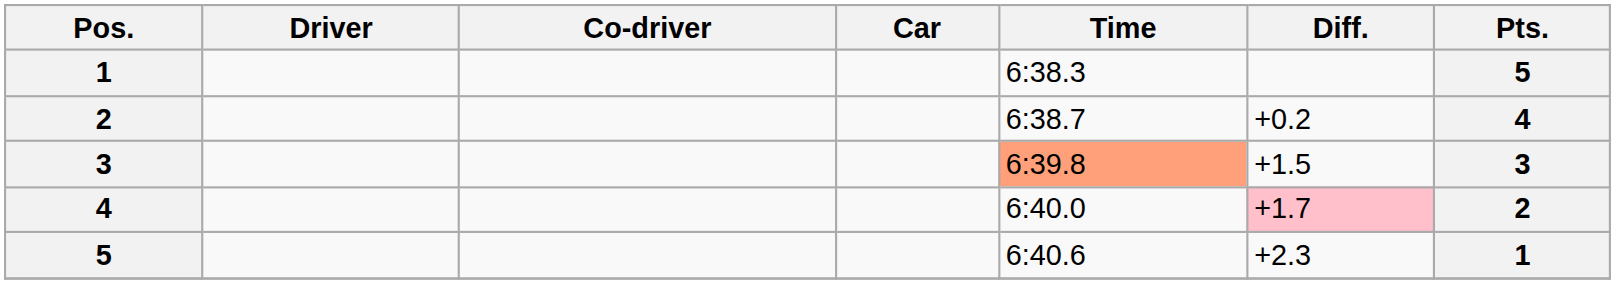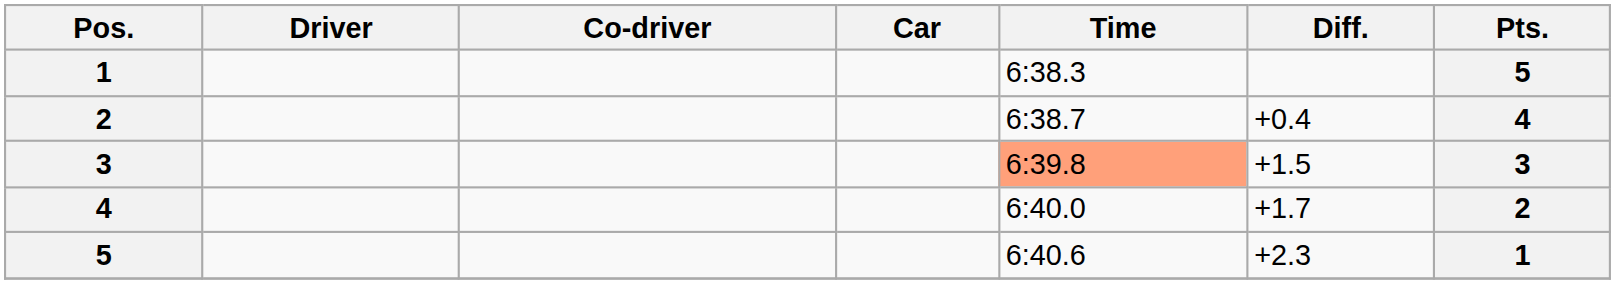(1283, 118) +0.2 -> (1283, 118) +0.4
(1283, 209) pink background -> (1283, 209) no background
